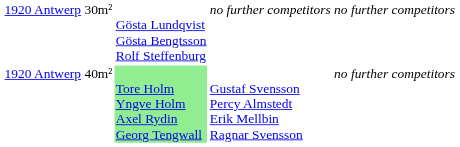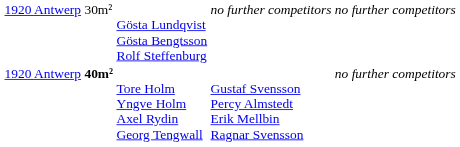(98, 74) normal -> (99, 73) bold
(159, 111) lightgreen background -> (160, 111) no background
